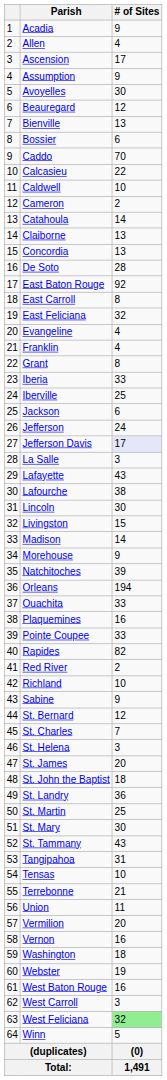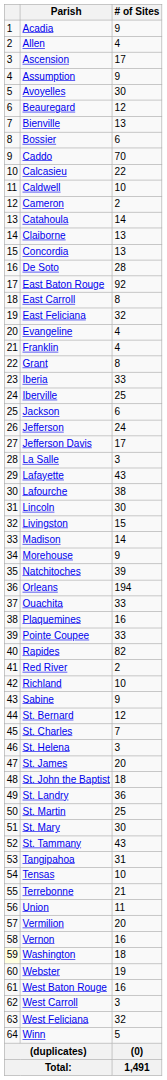(120, 444) lavender background -> (120, 444) no background
(12, 955) no background -> (12, 955) lightyellow background
(120, 1019) lightgreen background -> (120, 1019) no background
